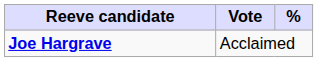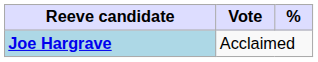(60, 43) no background -> (60, 43) lightblue background
